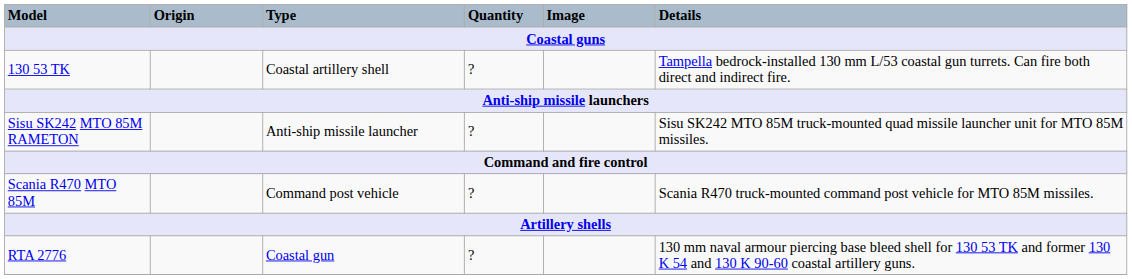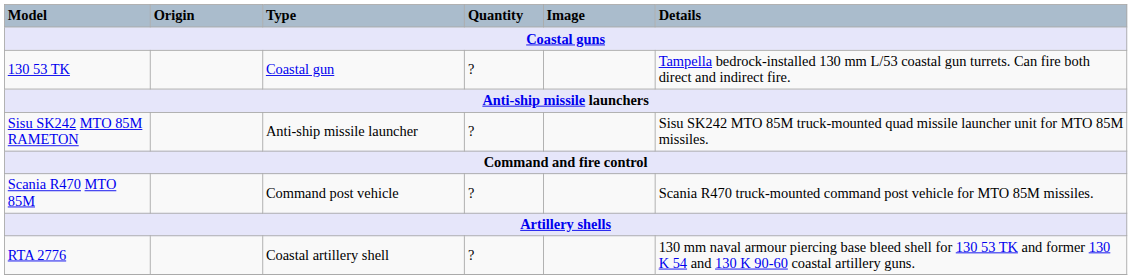(327, 69) Coastal artillery shell -> (300, 69) Coastal gun
(300, 255) Coastal gun -> (327, 255) Coastal artillery shell
